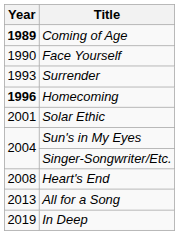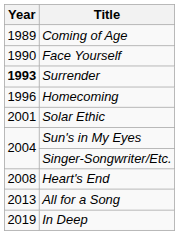(22, 35) bold -> (22, 35) normal
(22, 76) normal -> (22, 76) bold
(22, 96) bold -> (22, 96) normal
